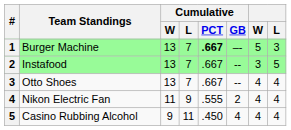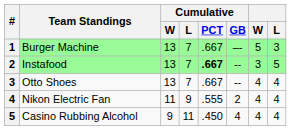(212, 47) bold -> (212, 47) normal
(212, 64) normal -> (212, 64) bold
